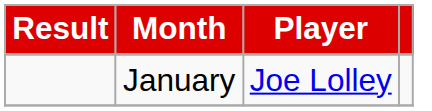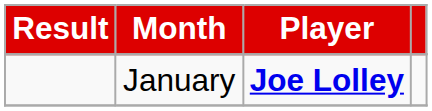(321, 79) normal -> (327, 79) bold
